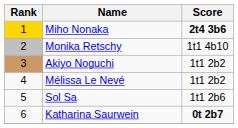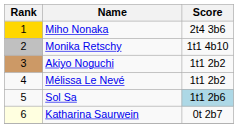(208, 30) bold -> (208, 30) normal
(208, 98) no background -> (208, 98) lightblue background
(24, 115) no background -> (24, 115) lightyellow background
(208, 115) bold -> (208, 115) normal
